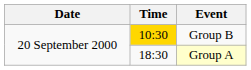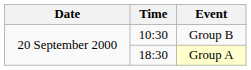(153, 34) gold background -> (153, 34) no background
